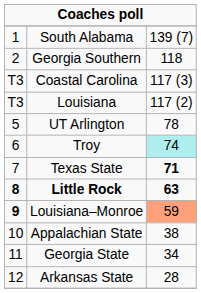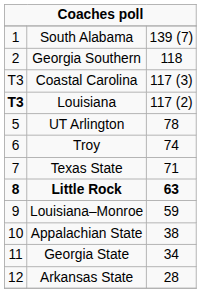(16, 102) normal -> (16, 102) bold
(171, 146) paleturquoise background -> (171, 146) no background
(171, 168) bold -> (171, 168) normal
(16, 211) bold -> (16, 211) normal
(171, 211) lightsalmon background -> (171, 211) no background
